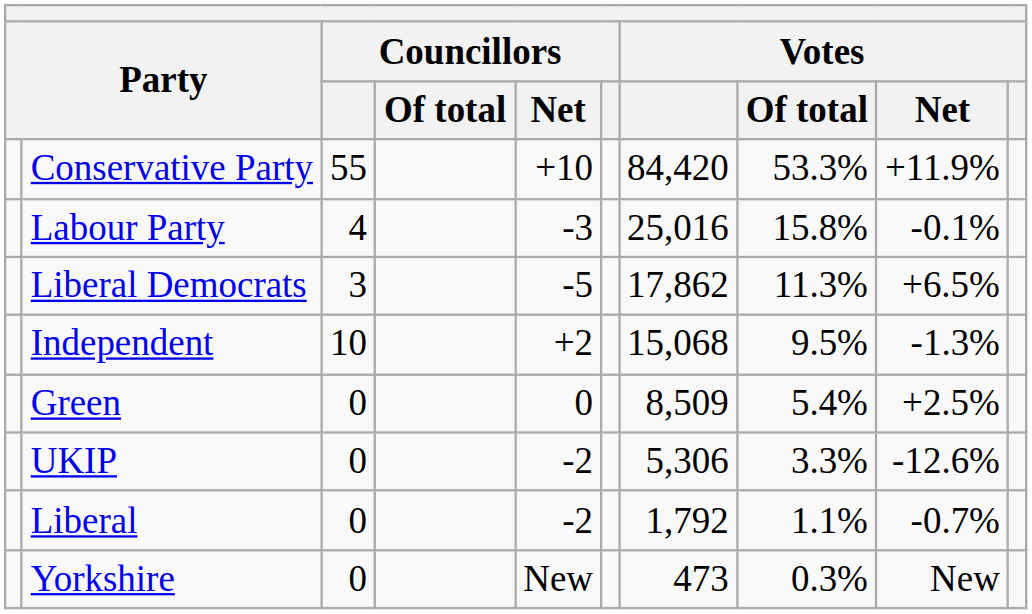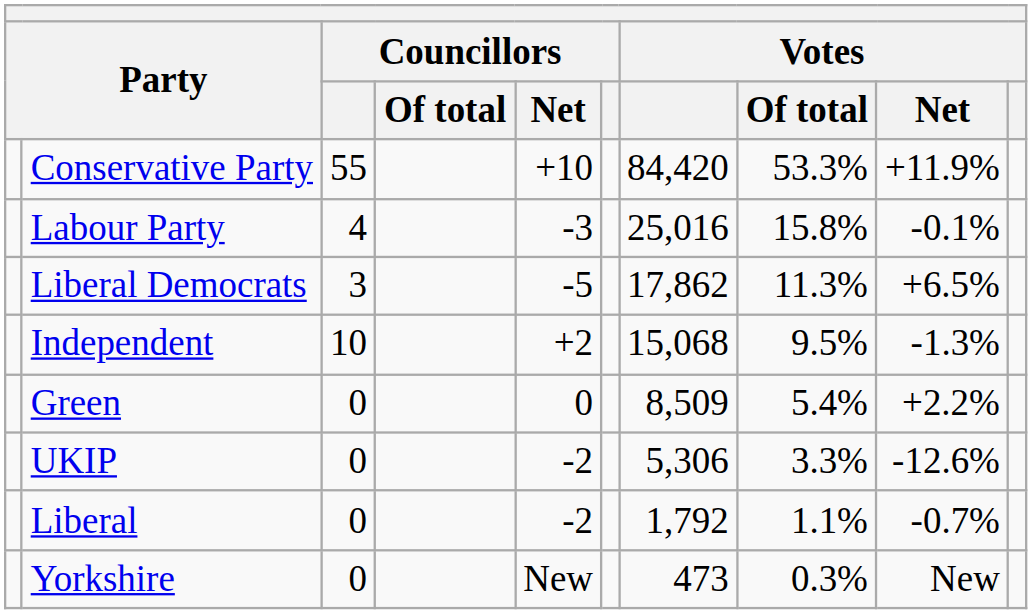(951, 402) +2.5% -> (951, 402) +2.2%
